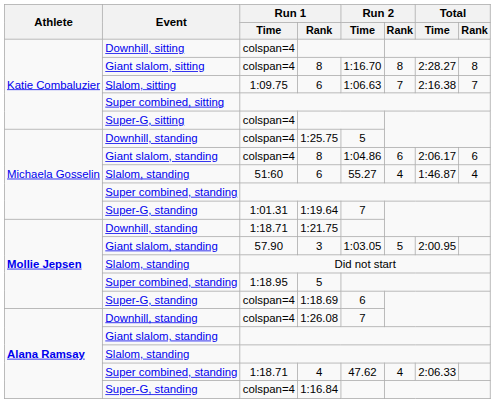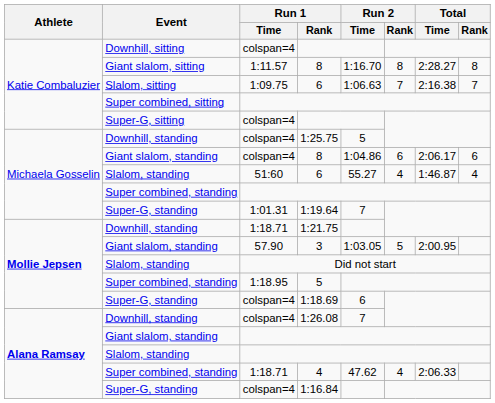(269, 67) colspan=4 -> (269, 67) 1:11.57
